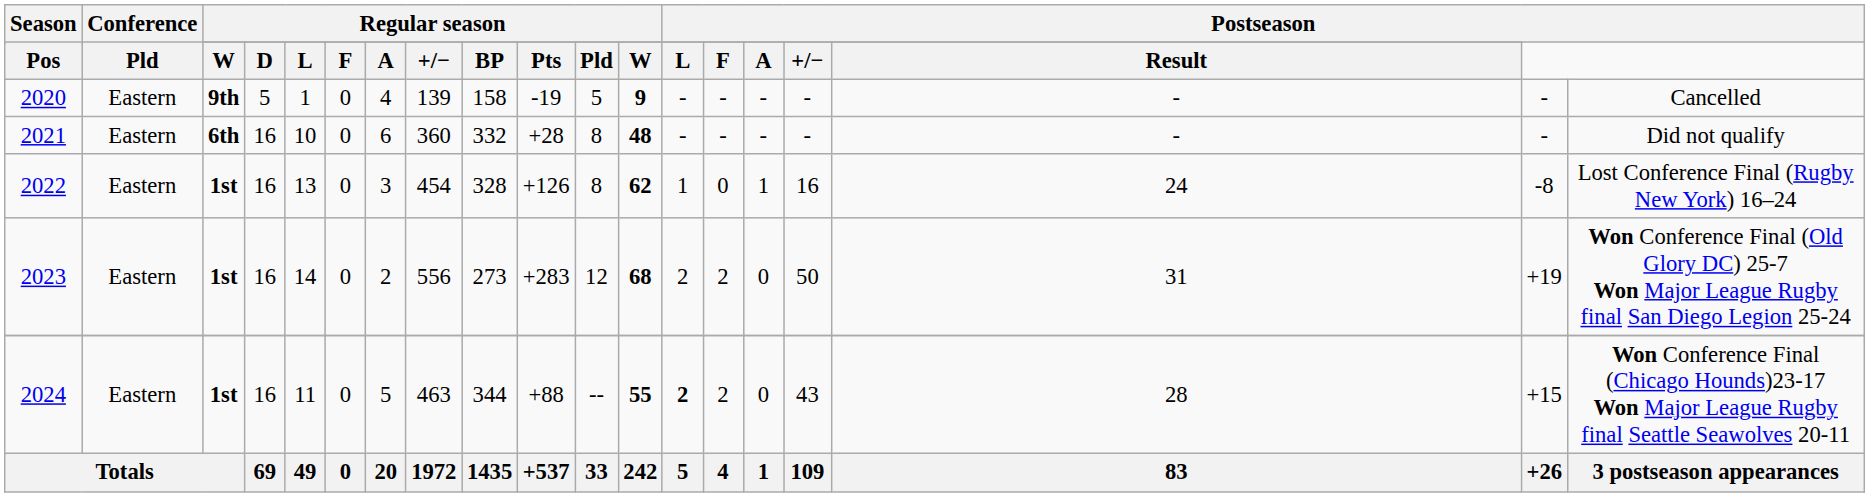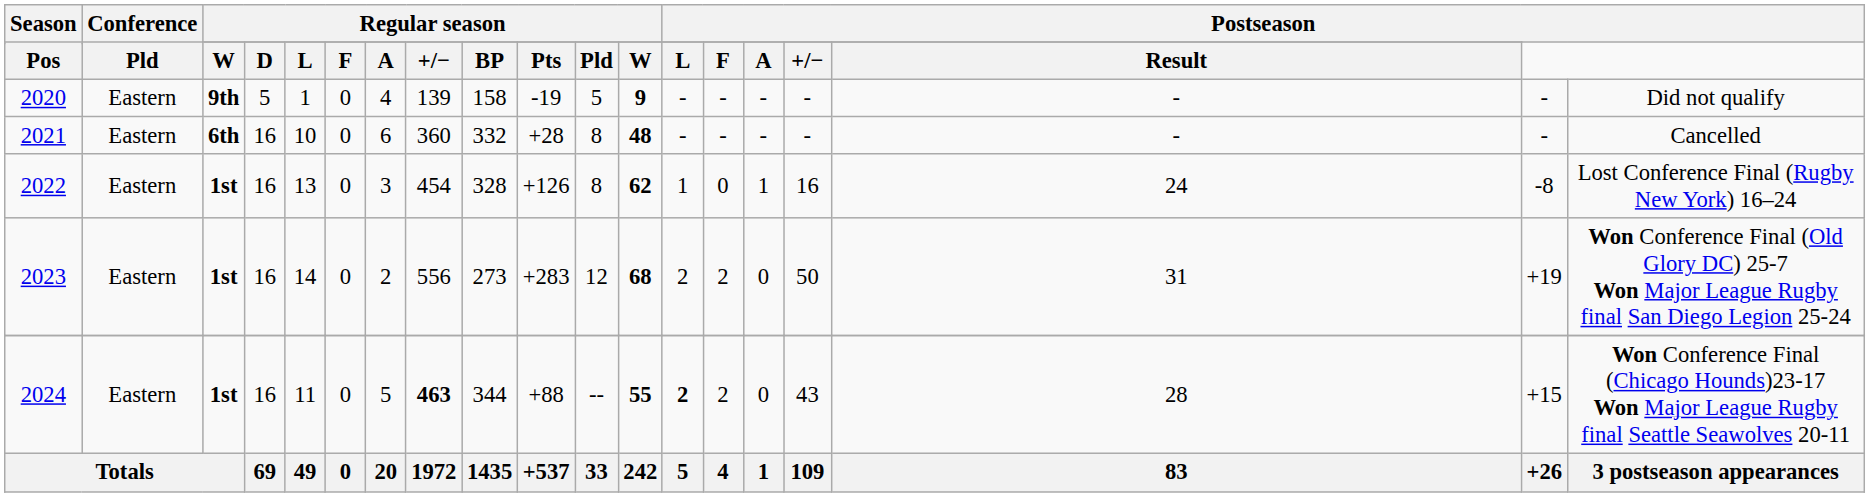(1716, 98) Cancelled -> (1716, 98) Did not qualify
(1716, 135) Did not qualify -> (1716, 135) Cancelled
(434, 394) normal -> (434, 394) bold
